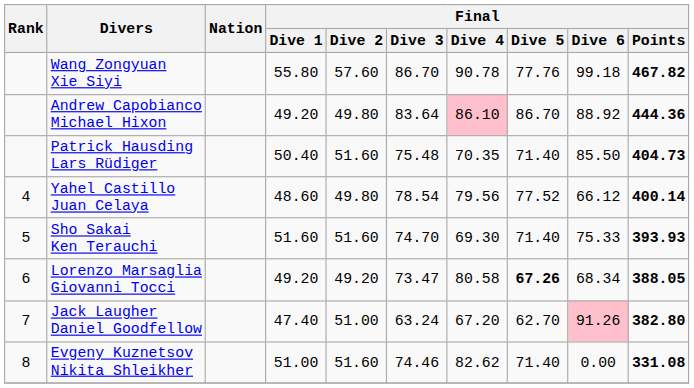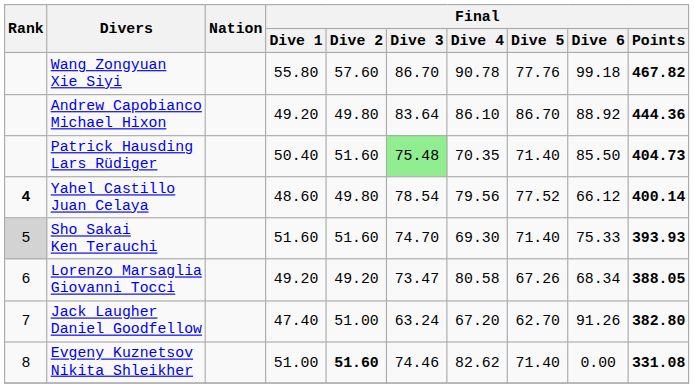(477, 115) pink background -> (477, 115) no background
(417, 156) no background -> (417, 156) lightgreen background
(26, 197) normal -> (26, 197) bold
(26, 239) no background -> (26, 239) lightgrey background
(538, 280) bold -> (538, 280) normal
(598, 321) pink background -> (598, 321) no background
(357, 362) normal -> (357, 362) bold
